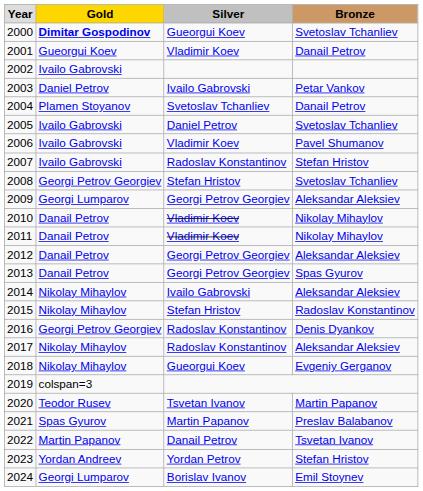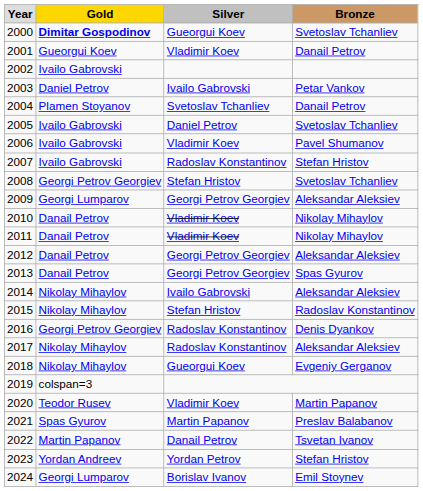(206, 403) Tsvetan Ivanov -> (203, 403) Vladimir Koev
